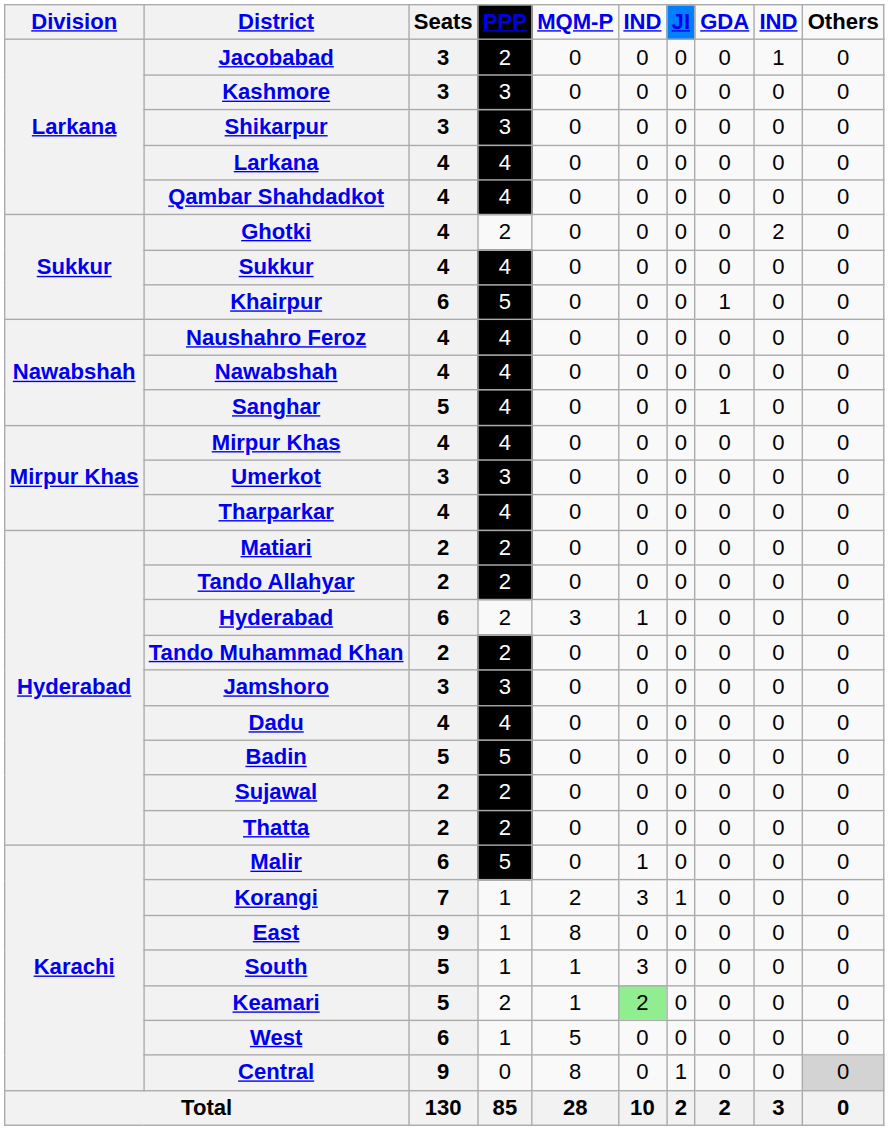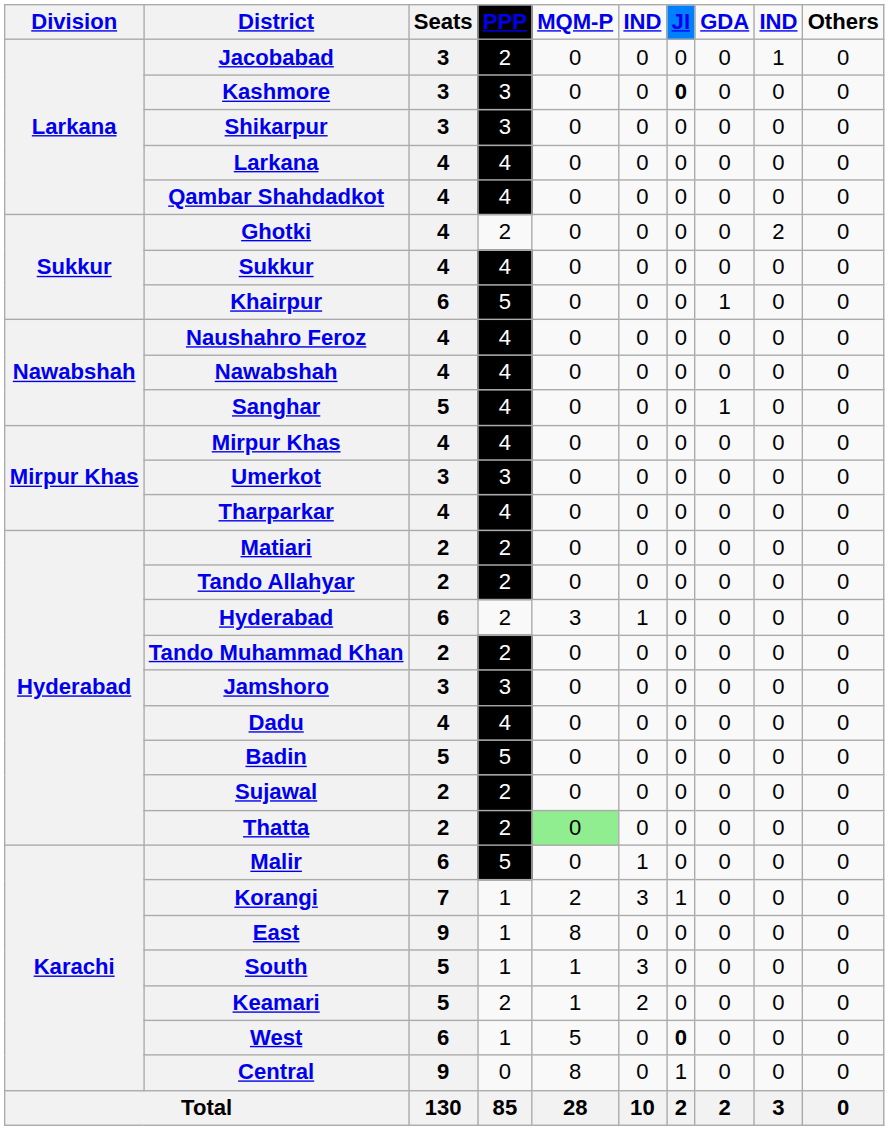(681, 92) normal -> (681, 92) bold
(575, 827) no background -> (575, 827) lightgreen background
(642, 1002) lightgreen background -> (642, 1002) no background
(681, 1037) normal -> (681, 1037) bold
(843, 1072) lightgrey background -> (843, 1072) no background
